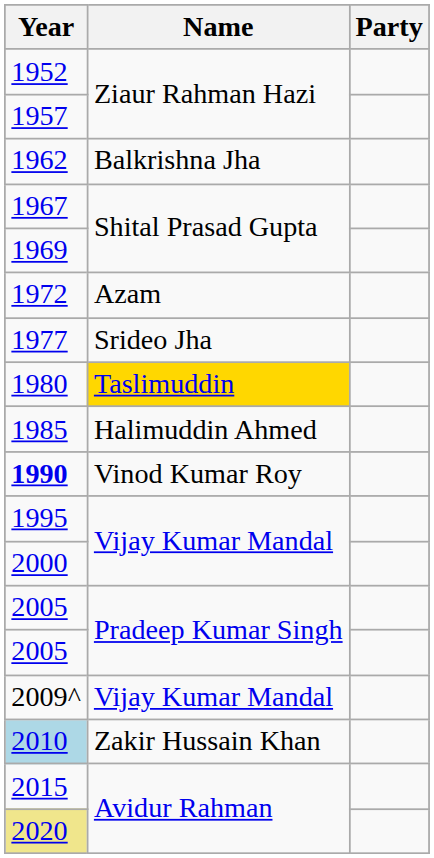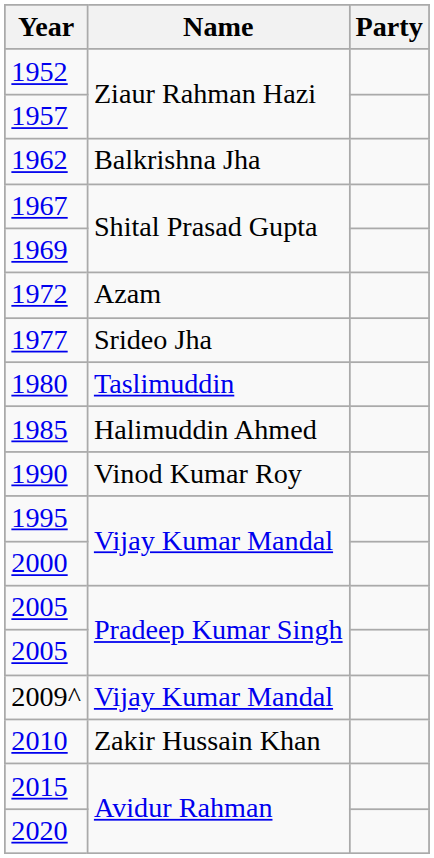(164, 384) gold background -> (164, 384) no background
(40, 473) bold -> (40, 473) normal
(40, 741) lightblue background -> (40, 741) no background
(40, 830) khaki background -> (40, 830) no background
